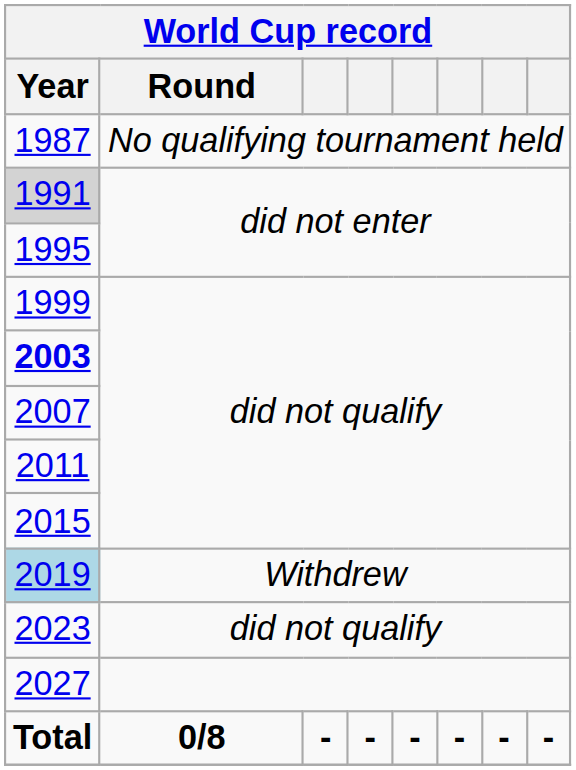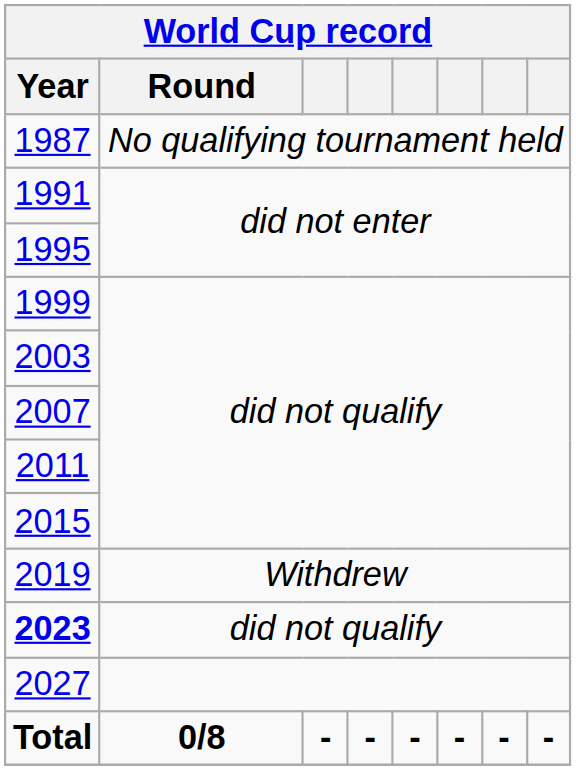(53, 194) lightgrey background -> (53, 194) no background
(53, 357) bold -> (53, 357) normal
(53, 574) lightblue background -> (53, 574) no background
(53, 628) normal -> (53, 628) bold
